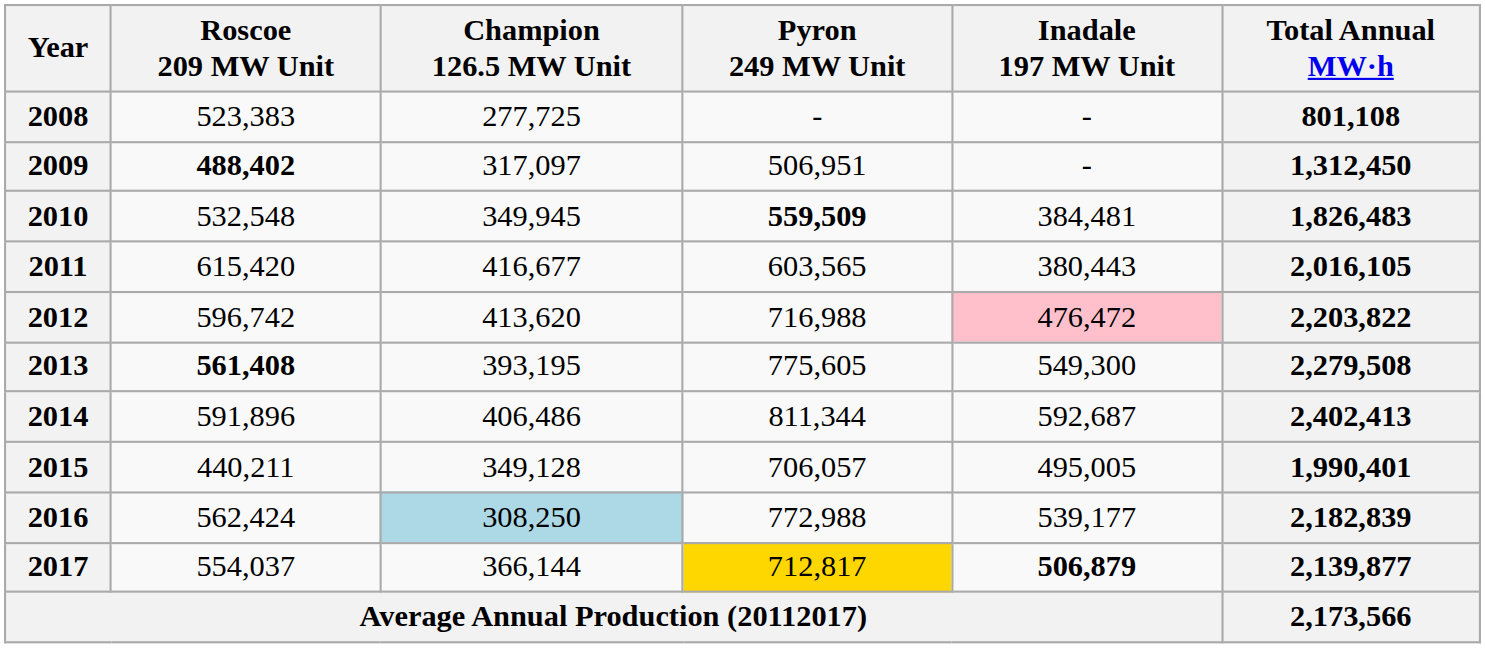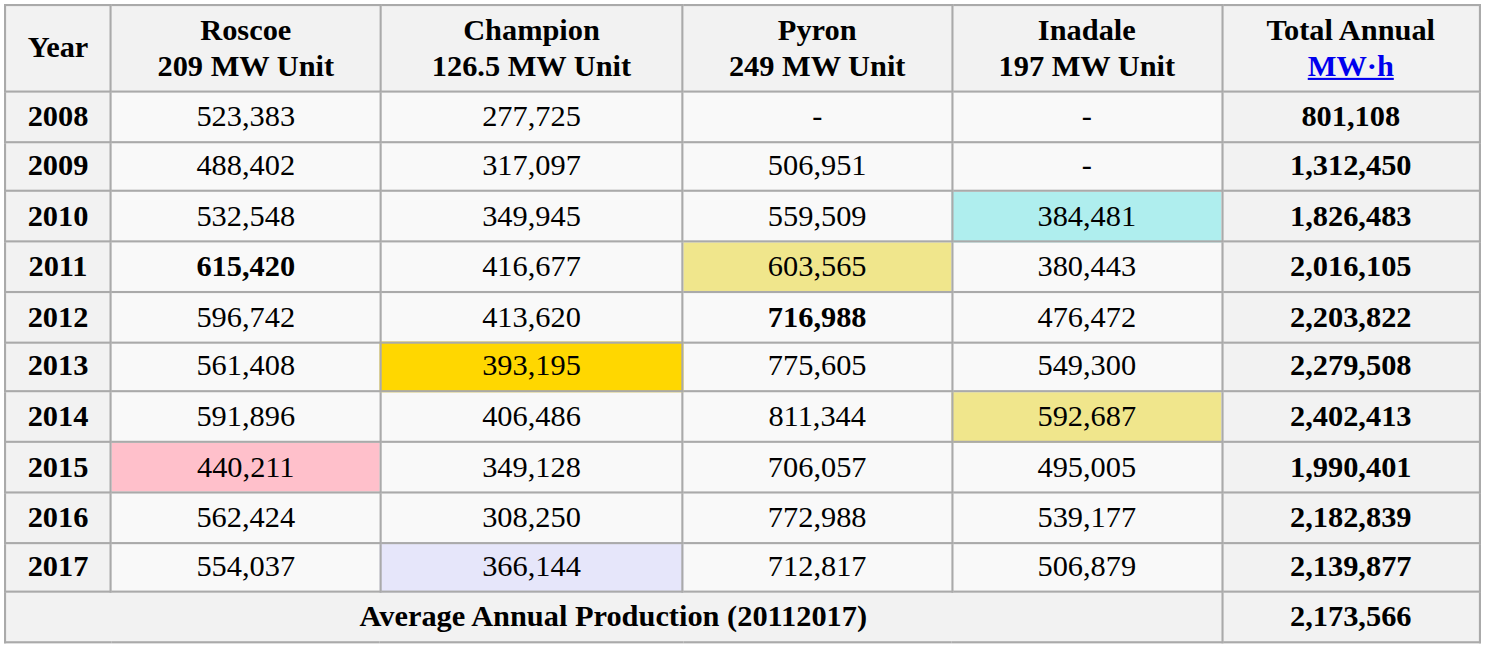(246, 166) bold -> (246, 166) normal
(817, 216) bold -> (817, 216) normal
(1087, 216) no background -> (1087, 216) paleturquoise background
(246, 266) normal -> (246, 266) bold
(817, 266) no background -> (817, 266) khaki background
(817, 316) normal -> (817, 316) bold
(1087, 316) pink background -> (1087, 316) no background
(246, 366) bold -> (246, 366) normal
(531, 366) no background -> (531, 366) gold background
(1087, 416) no background -> (1087, 416) khaki background
(246, 466) no background -> (246, 466) pink background
(531, 516) lightblue background -> (531, 516) no background
(531, 566) no background -> (531, 566) lavender background
(817, 566) gold background -> (817, 566) no background
(1087, 566) bold -> (1087, 566) normal
